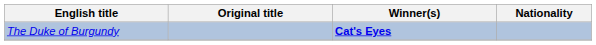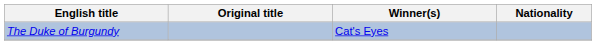(363, 31) bold -> (362, 31) normal
